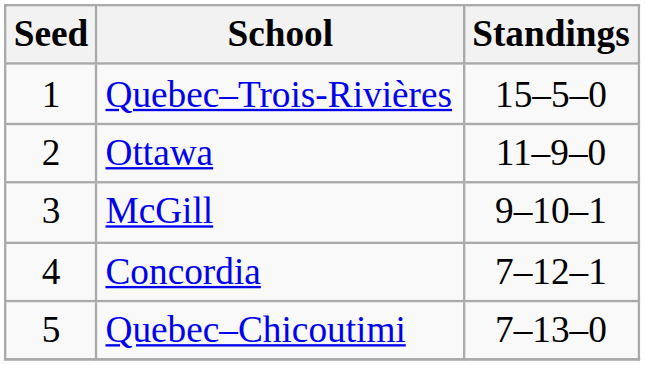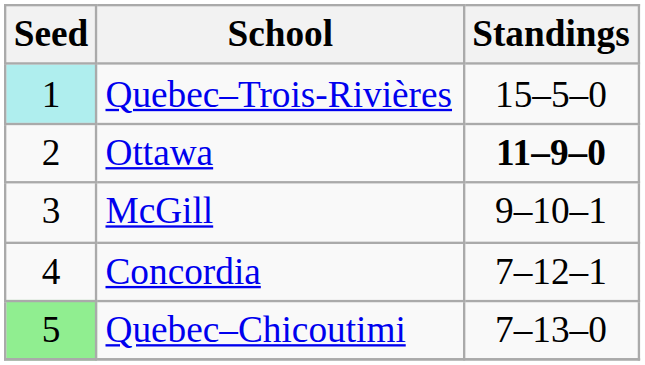(51, 93) no background -> (51, 93) paleturquoise background
(551, 152) normal -> (551, 152) bold
(51, 329) no background -> (51, 329) lightgreen background
